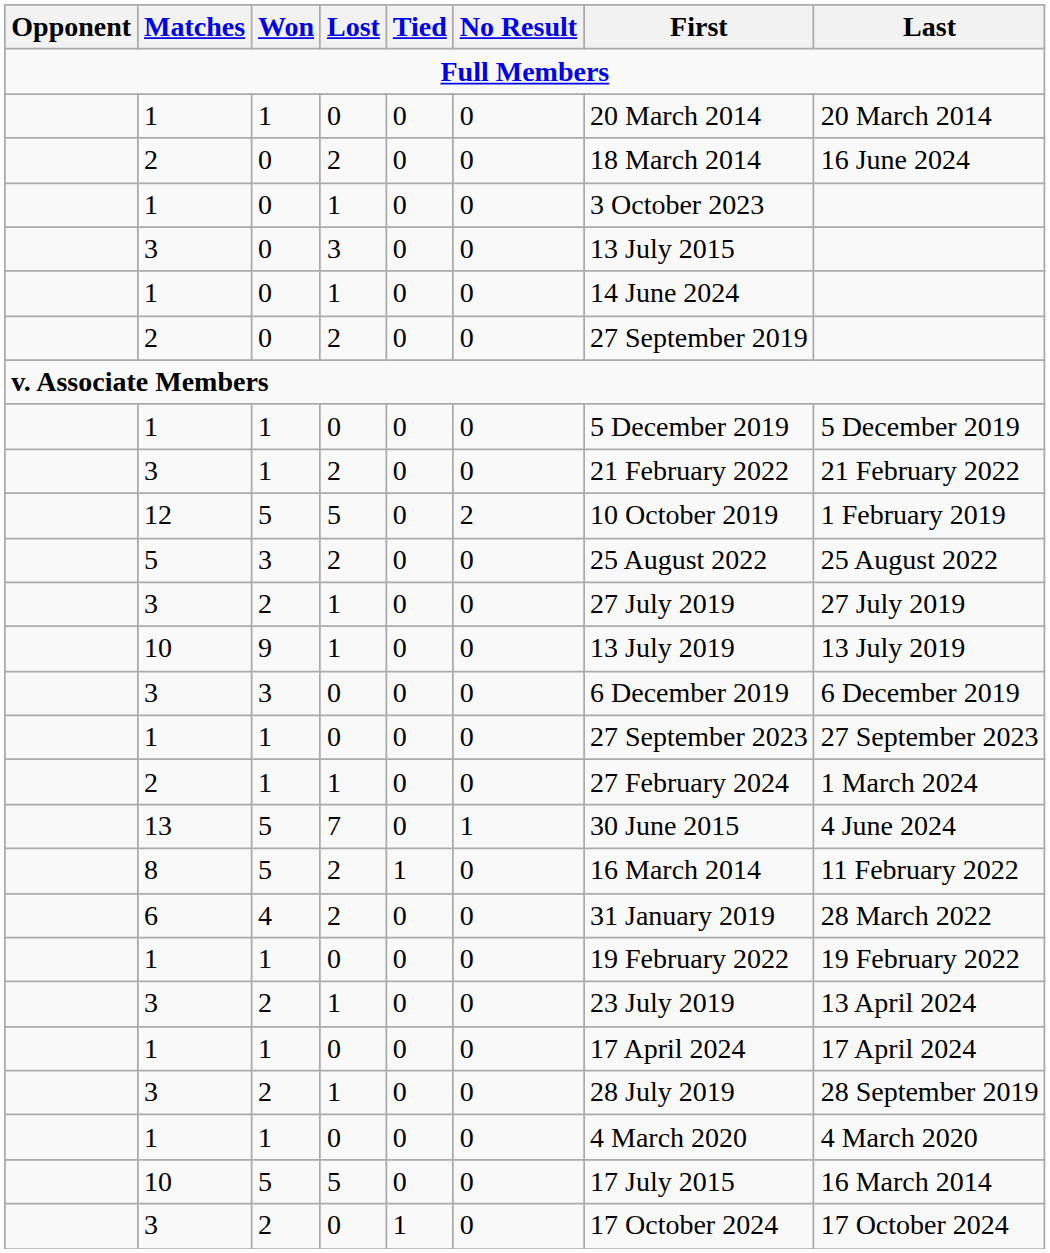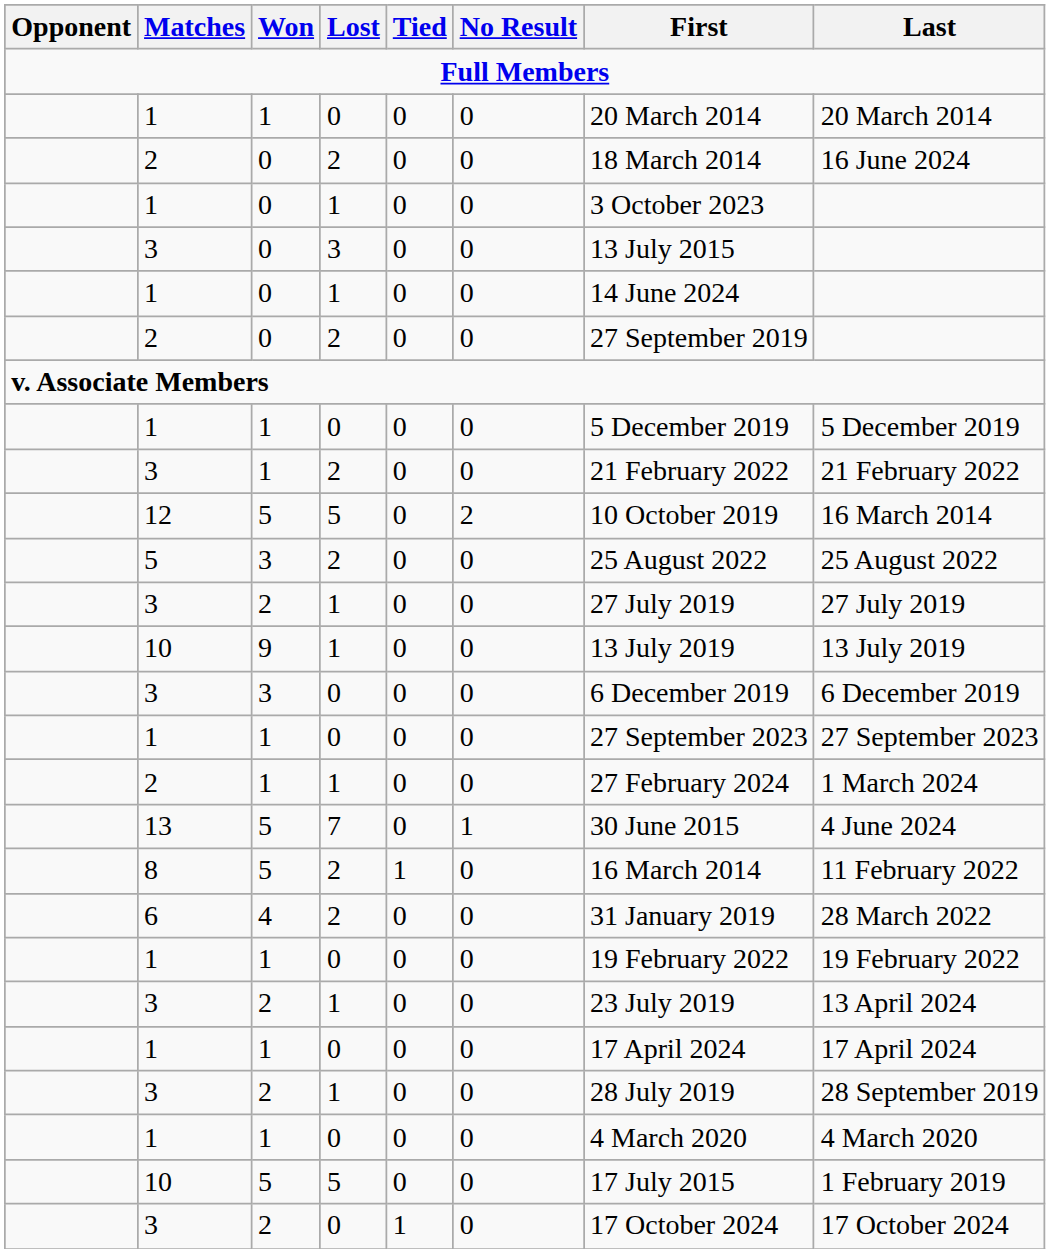(913, 515) 1 February 2019 -> (906, 515) 16 March 2014
(906, 1181) 16 March 2014 -> (913, 1181) 1 February 2019
